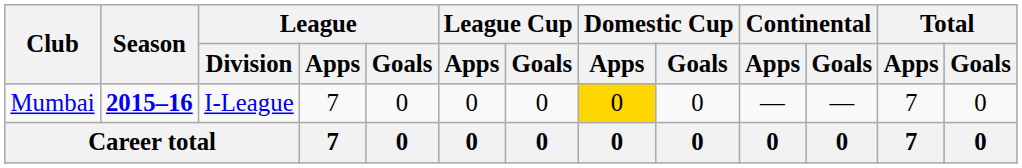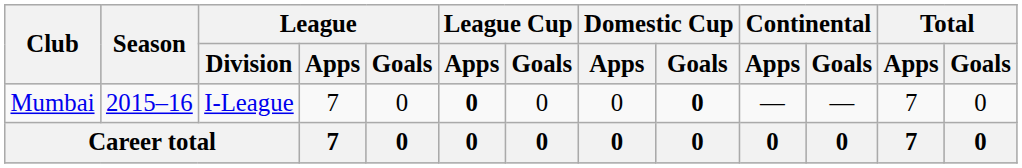(149, 102) bold -> (149, 102) normal
(472, 102) normal -> (472, 102) bold
(617, 102) gold background -> (617, 102) no background
(697, 102) normal -> (697, 102) bold
